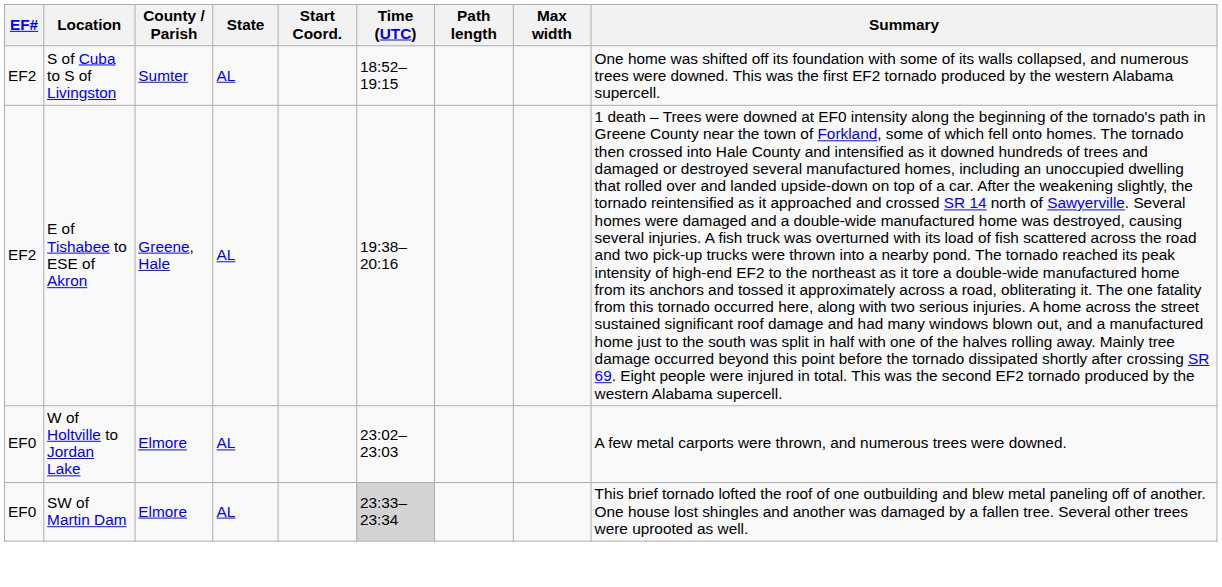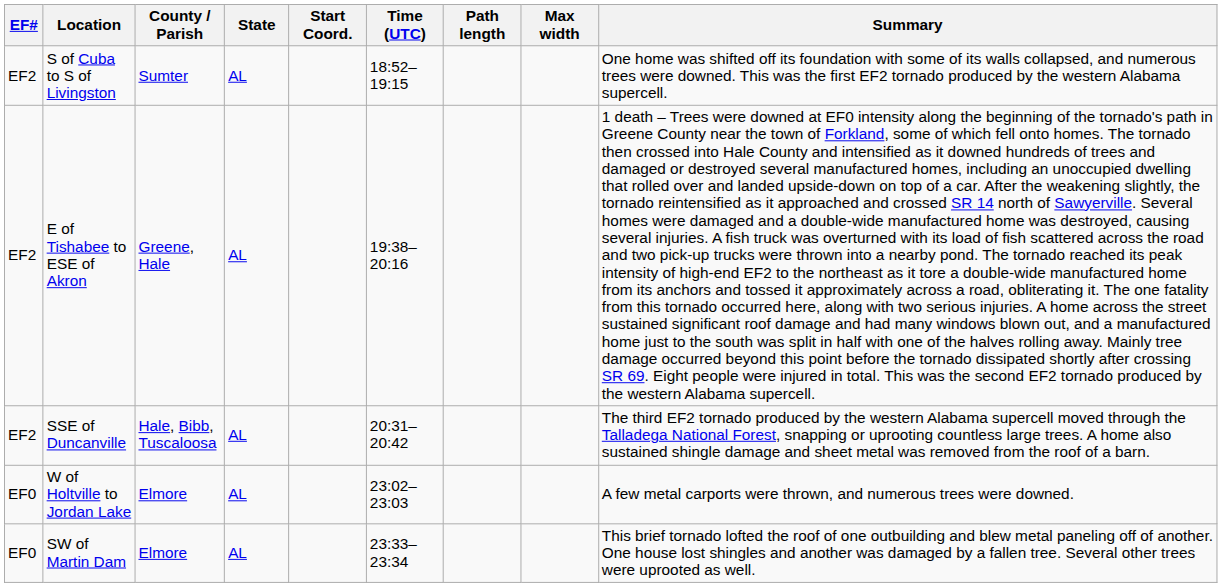+ row: (86, 435)
(383, 511) lightgrey background -> (393, 553) no background
